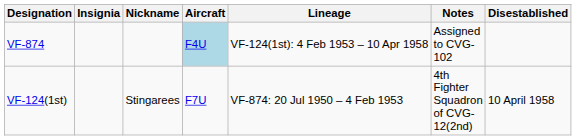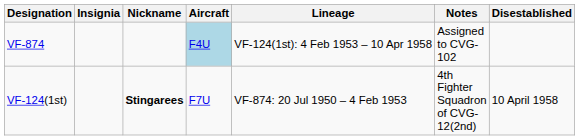(153, 100) normal -> (154, 100) bold
